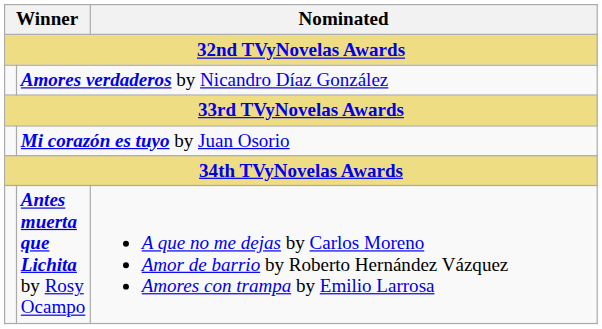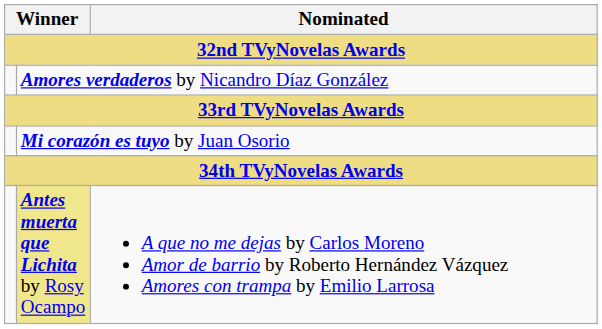(53, 254) no background -> (53, 254) khaki background
